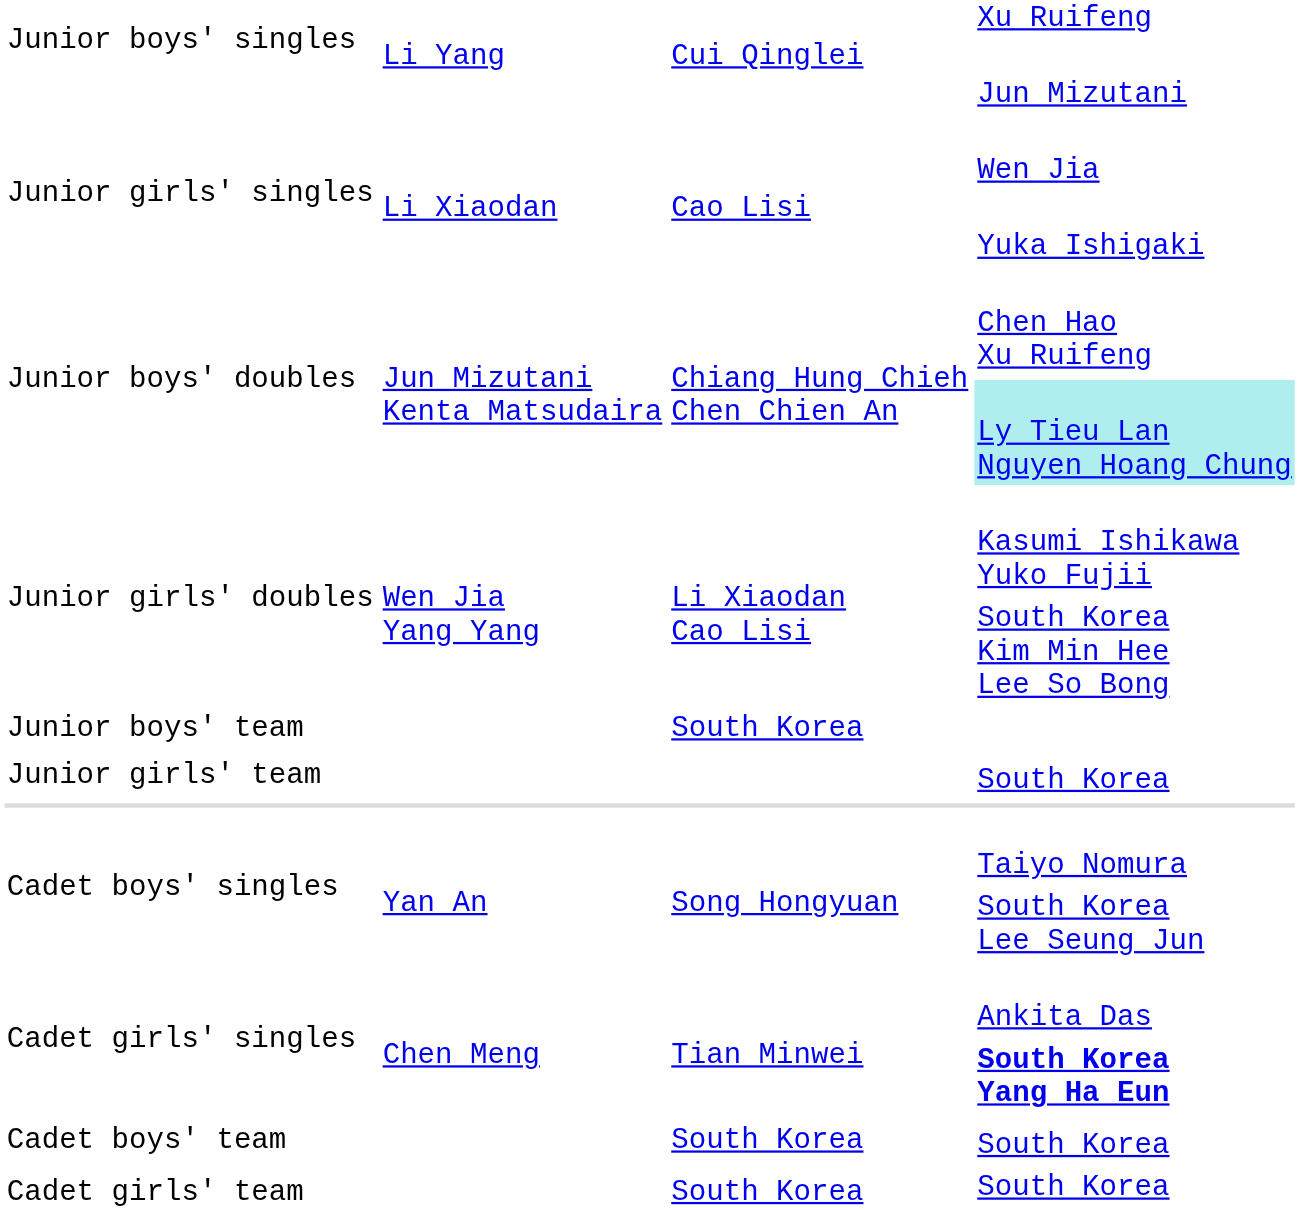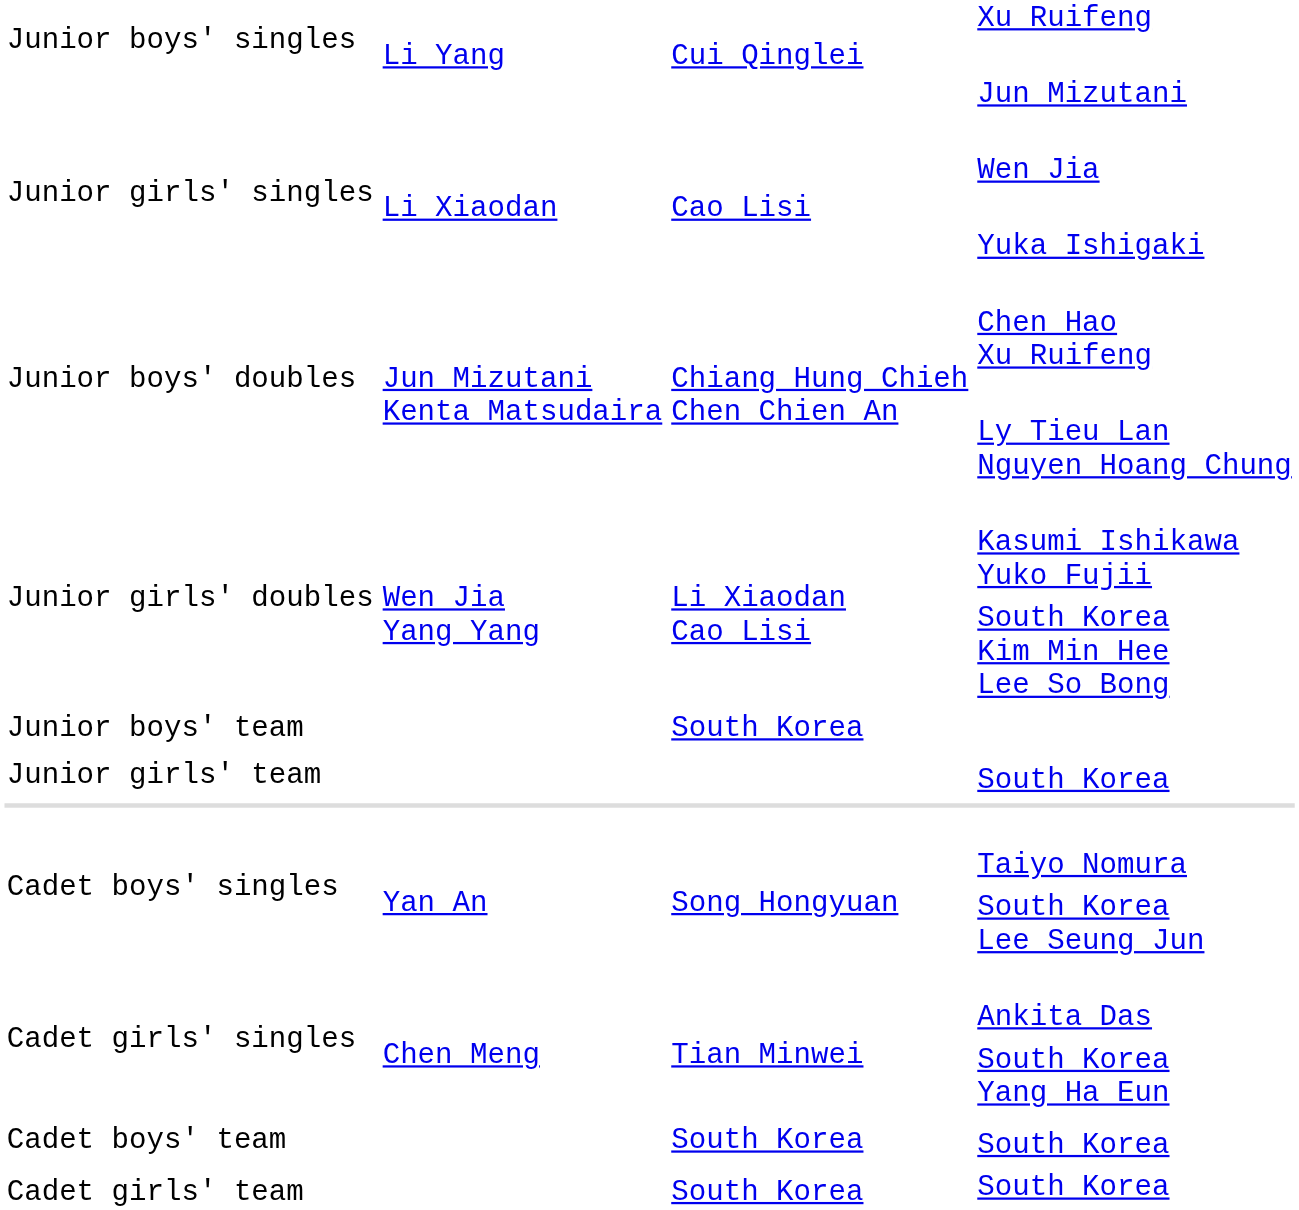(1135, 449) paleturquoise background -> (1135, 449) no background
(1073, 1077) bold -> (1073, 1077) normal
